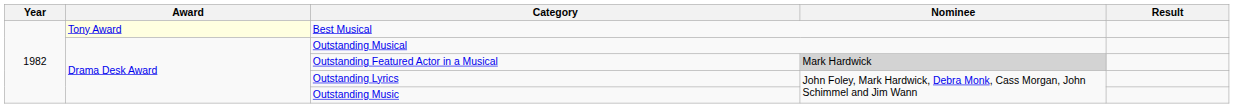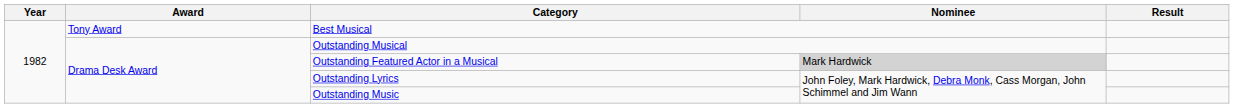(95, 29) lightyellow background -> (95, 29) no background
